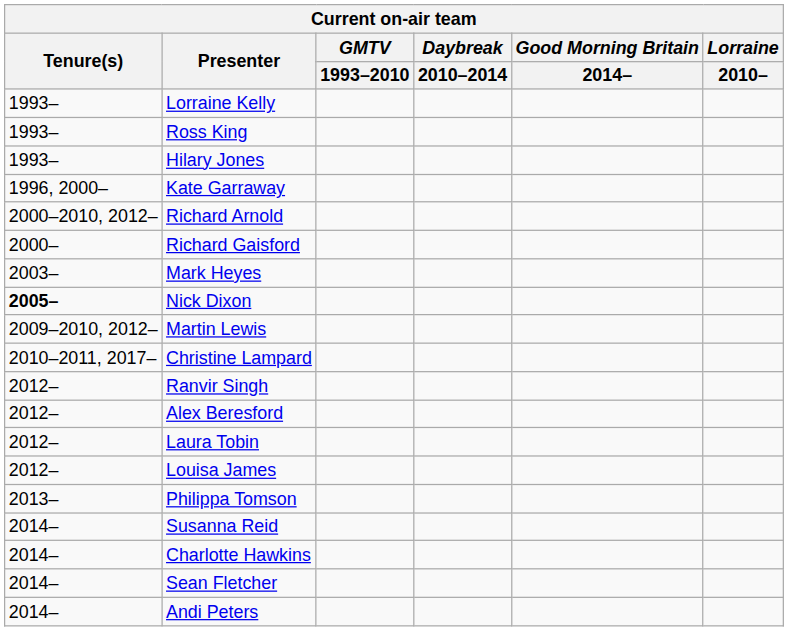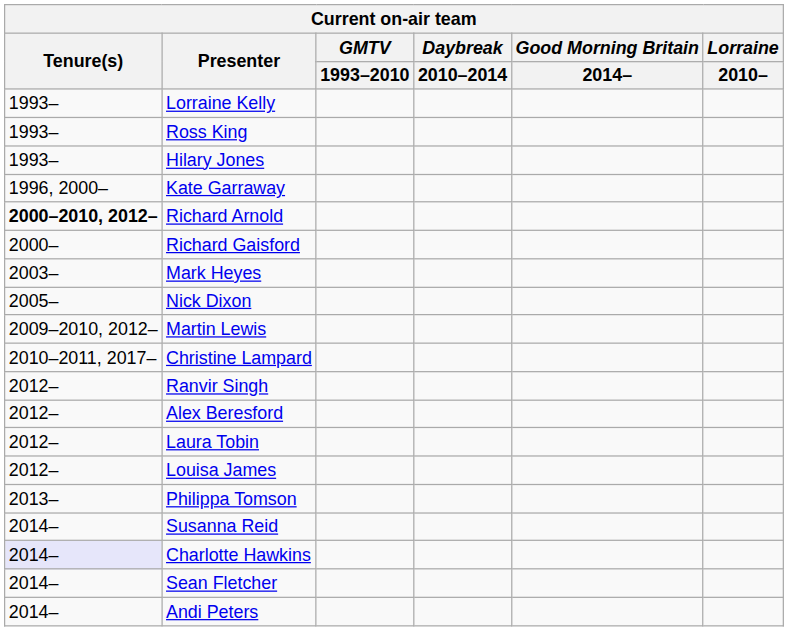(83, 217) normal -> (83, 217) bold
(34, 301) bold -> (34, 301) normal
(34, 555) no background -> (34, 555) lavender background
